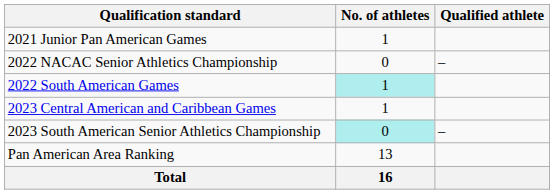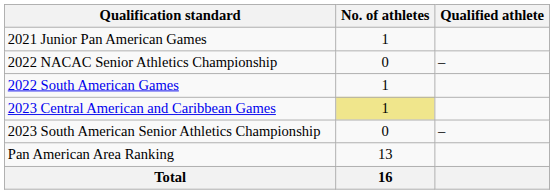(385, 85) paleturquoise background -> (385, 85) no background
(385, 108) no background -> (385, 108) khaki background
(385, 131) paleturquoise background -> (385, 131) no background
